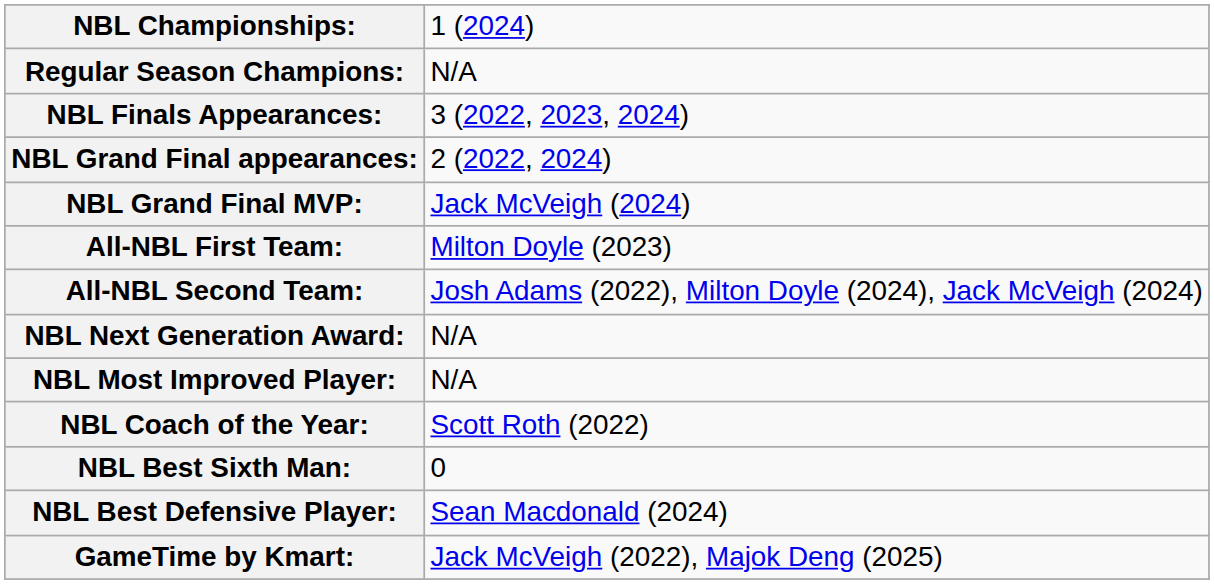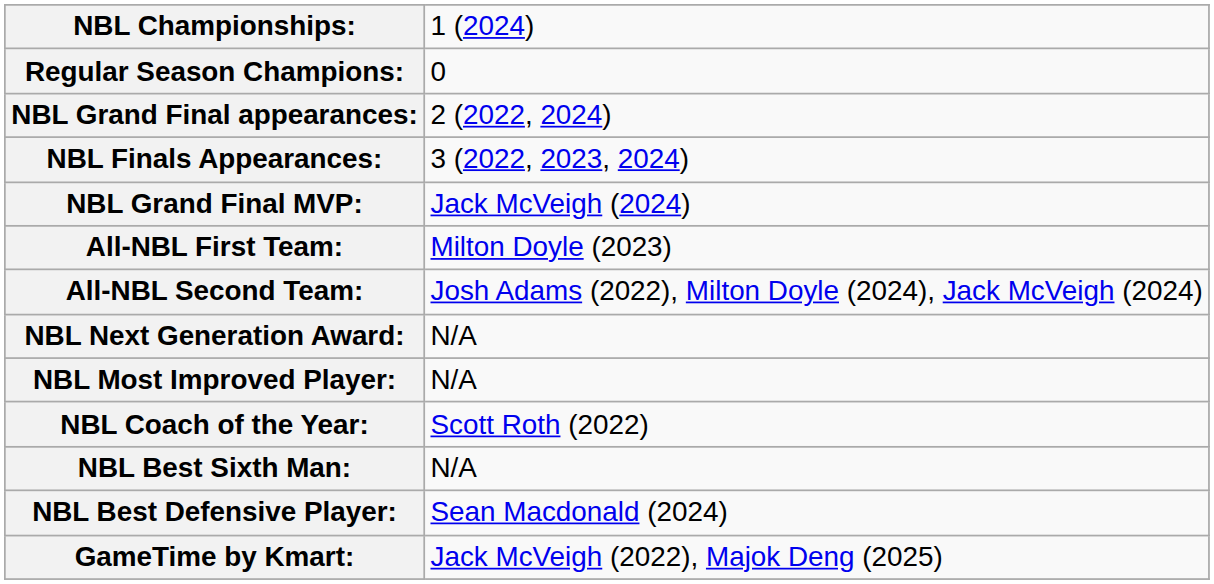(454, 70) N/A -> (438, 70) 0
rows swapped: (214, 114) <-> (214, 159)
(438, 468) 0 -> (454, 468) N/A
